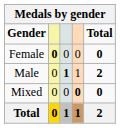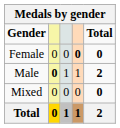(54, 53) bold -> (54, 53) normal
(78, 53) normal -> (78, 53) bold
(54, 73) normal -> (54, 73) bold
(66, 73) bold -> (66, 73) normal
(78, 92) bold -> (78, 92) normal
